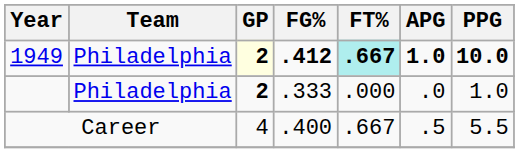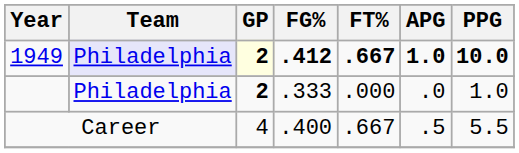(153, 58) no background -> (153, 58) lavender background
(369, 58) paleturquoise background -> (369, 58) no background
